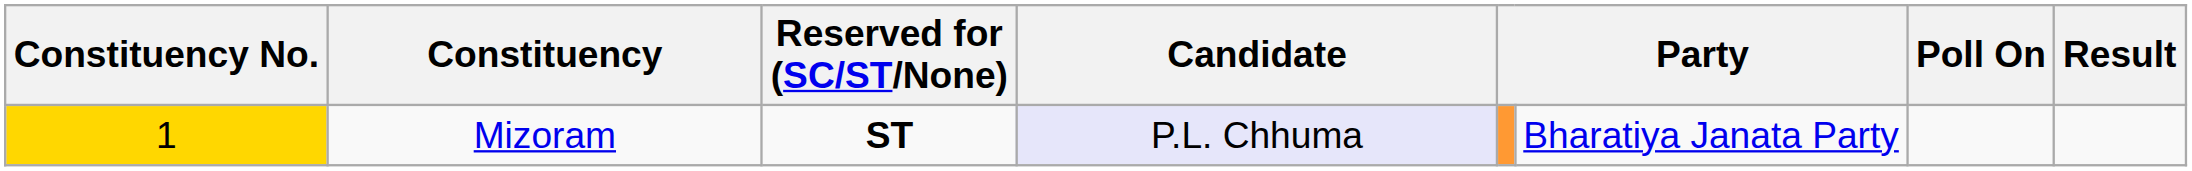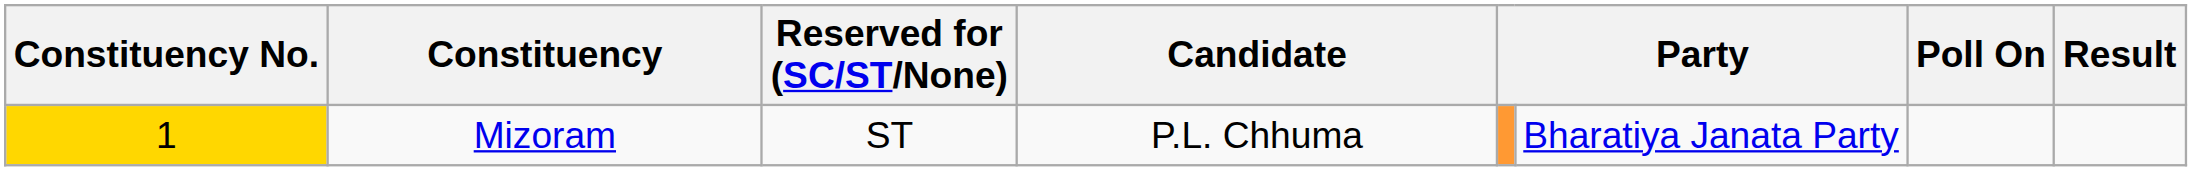(889, 134) bold -> (889, 134) normal
(1257, 134) lavender background -> (1257, 134) no background
